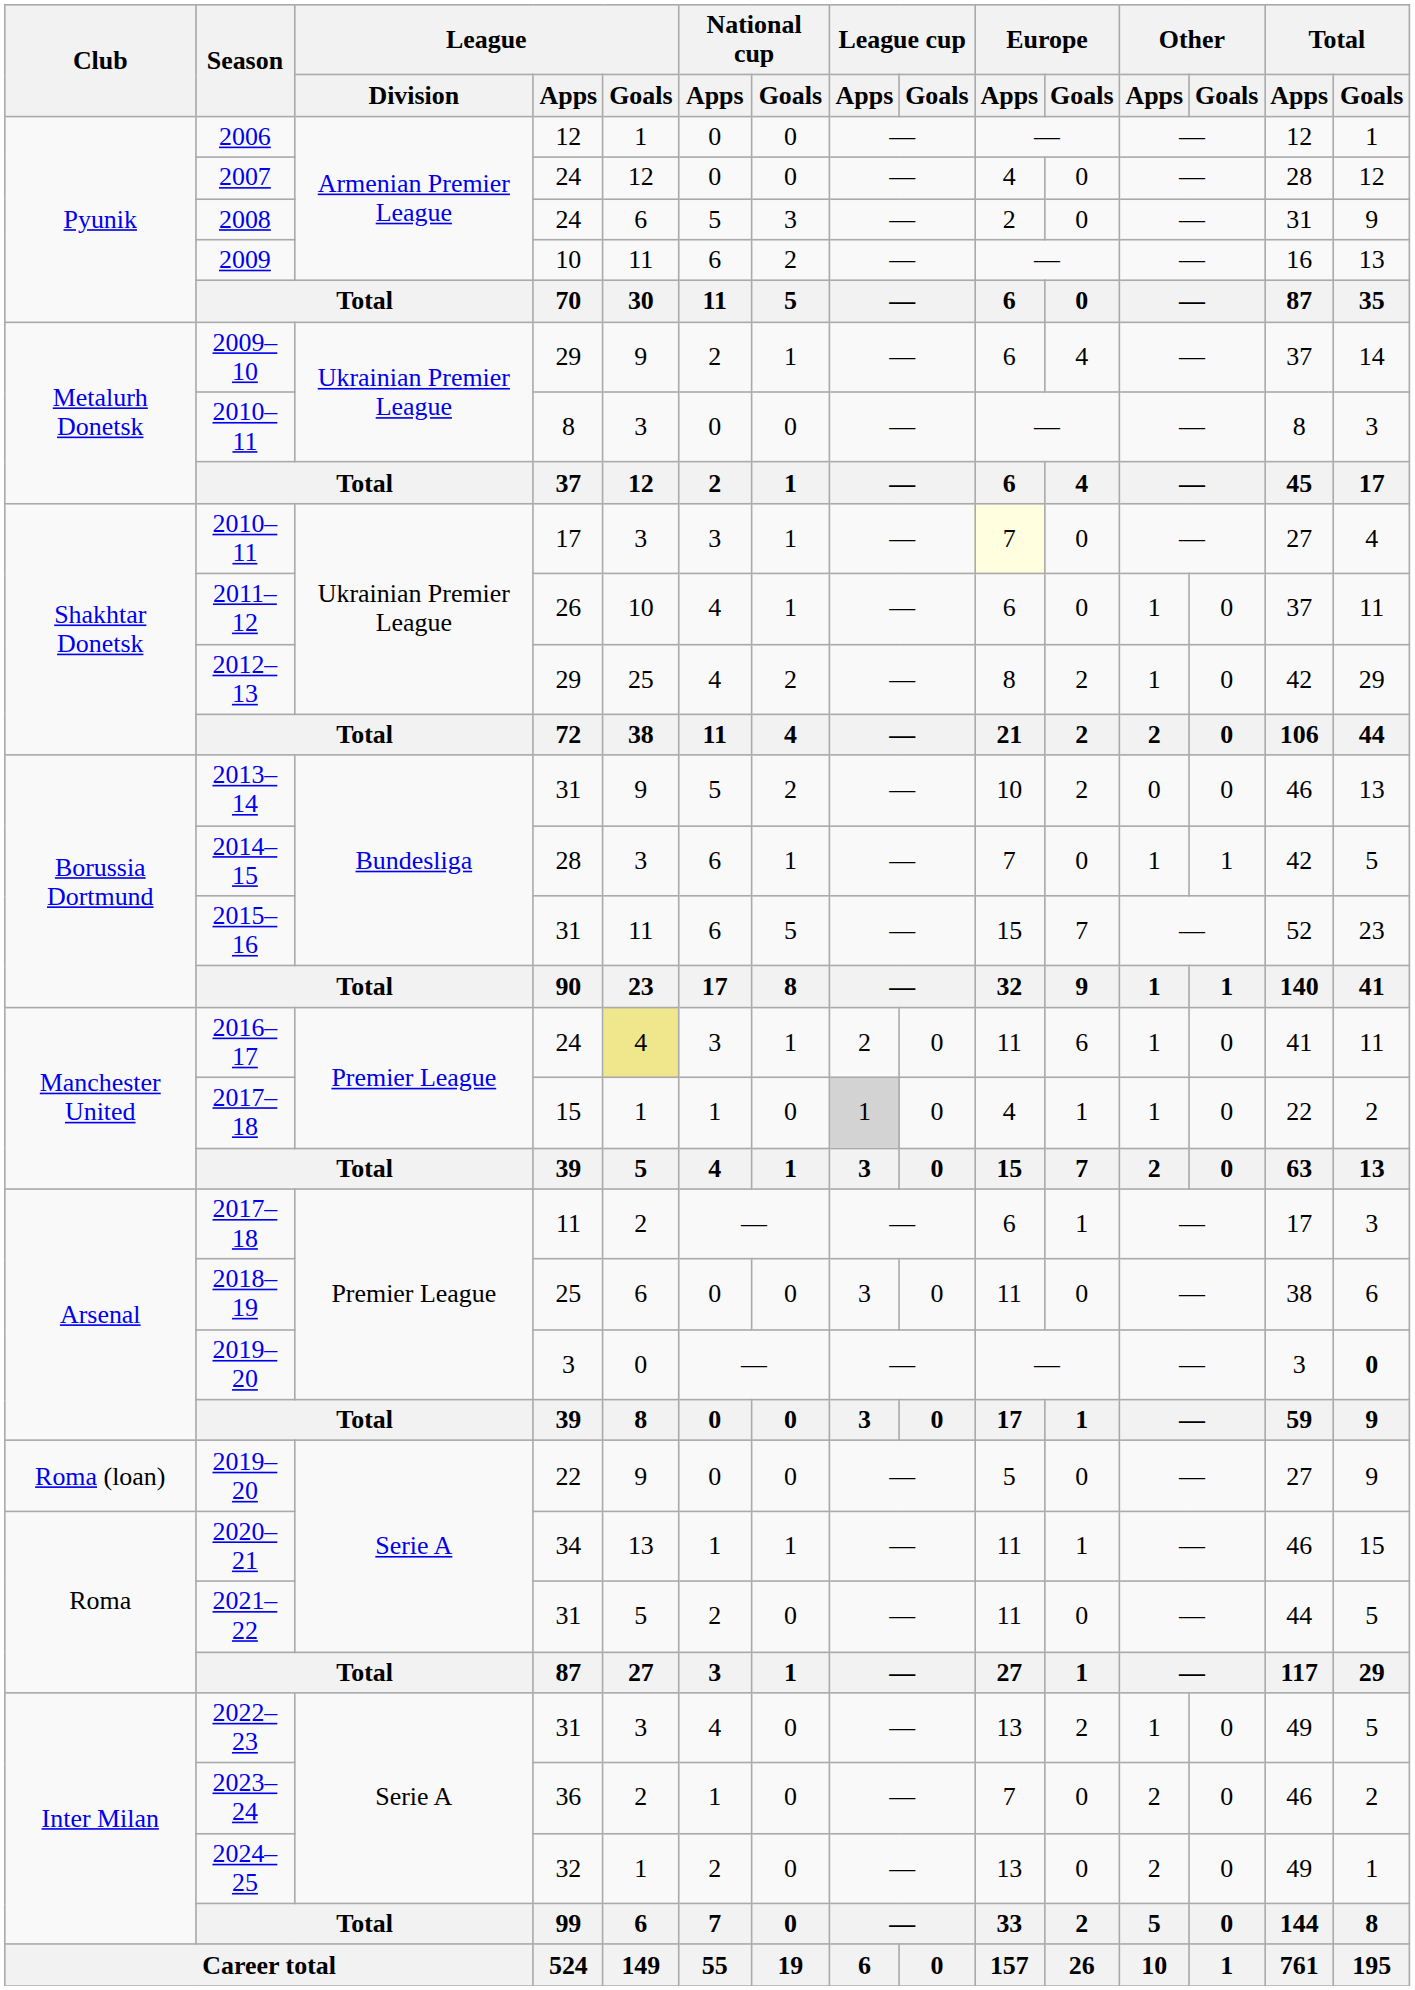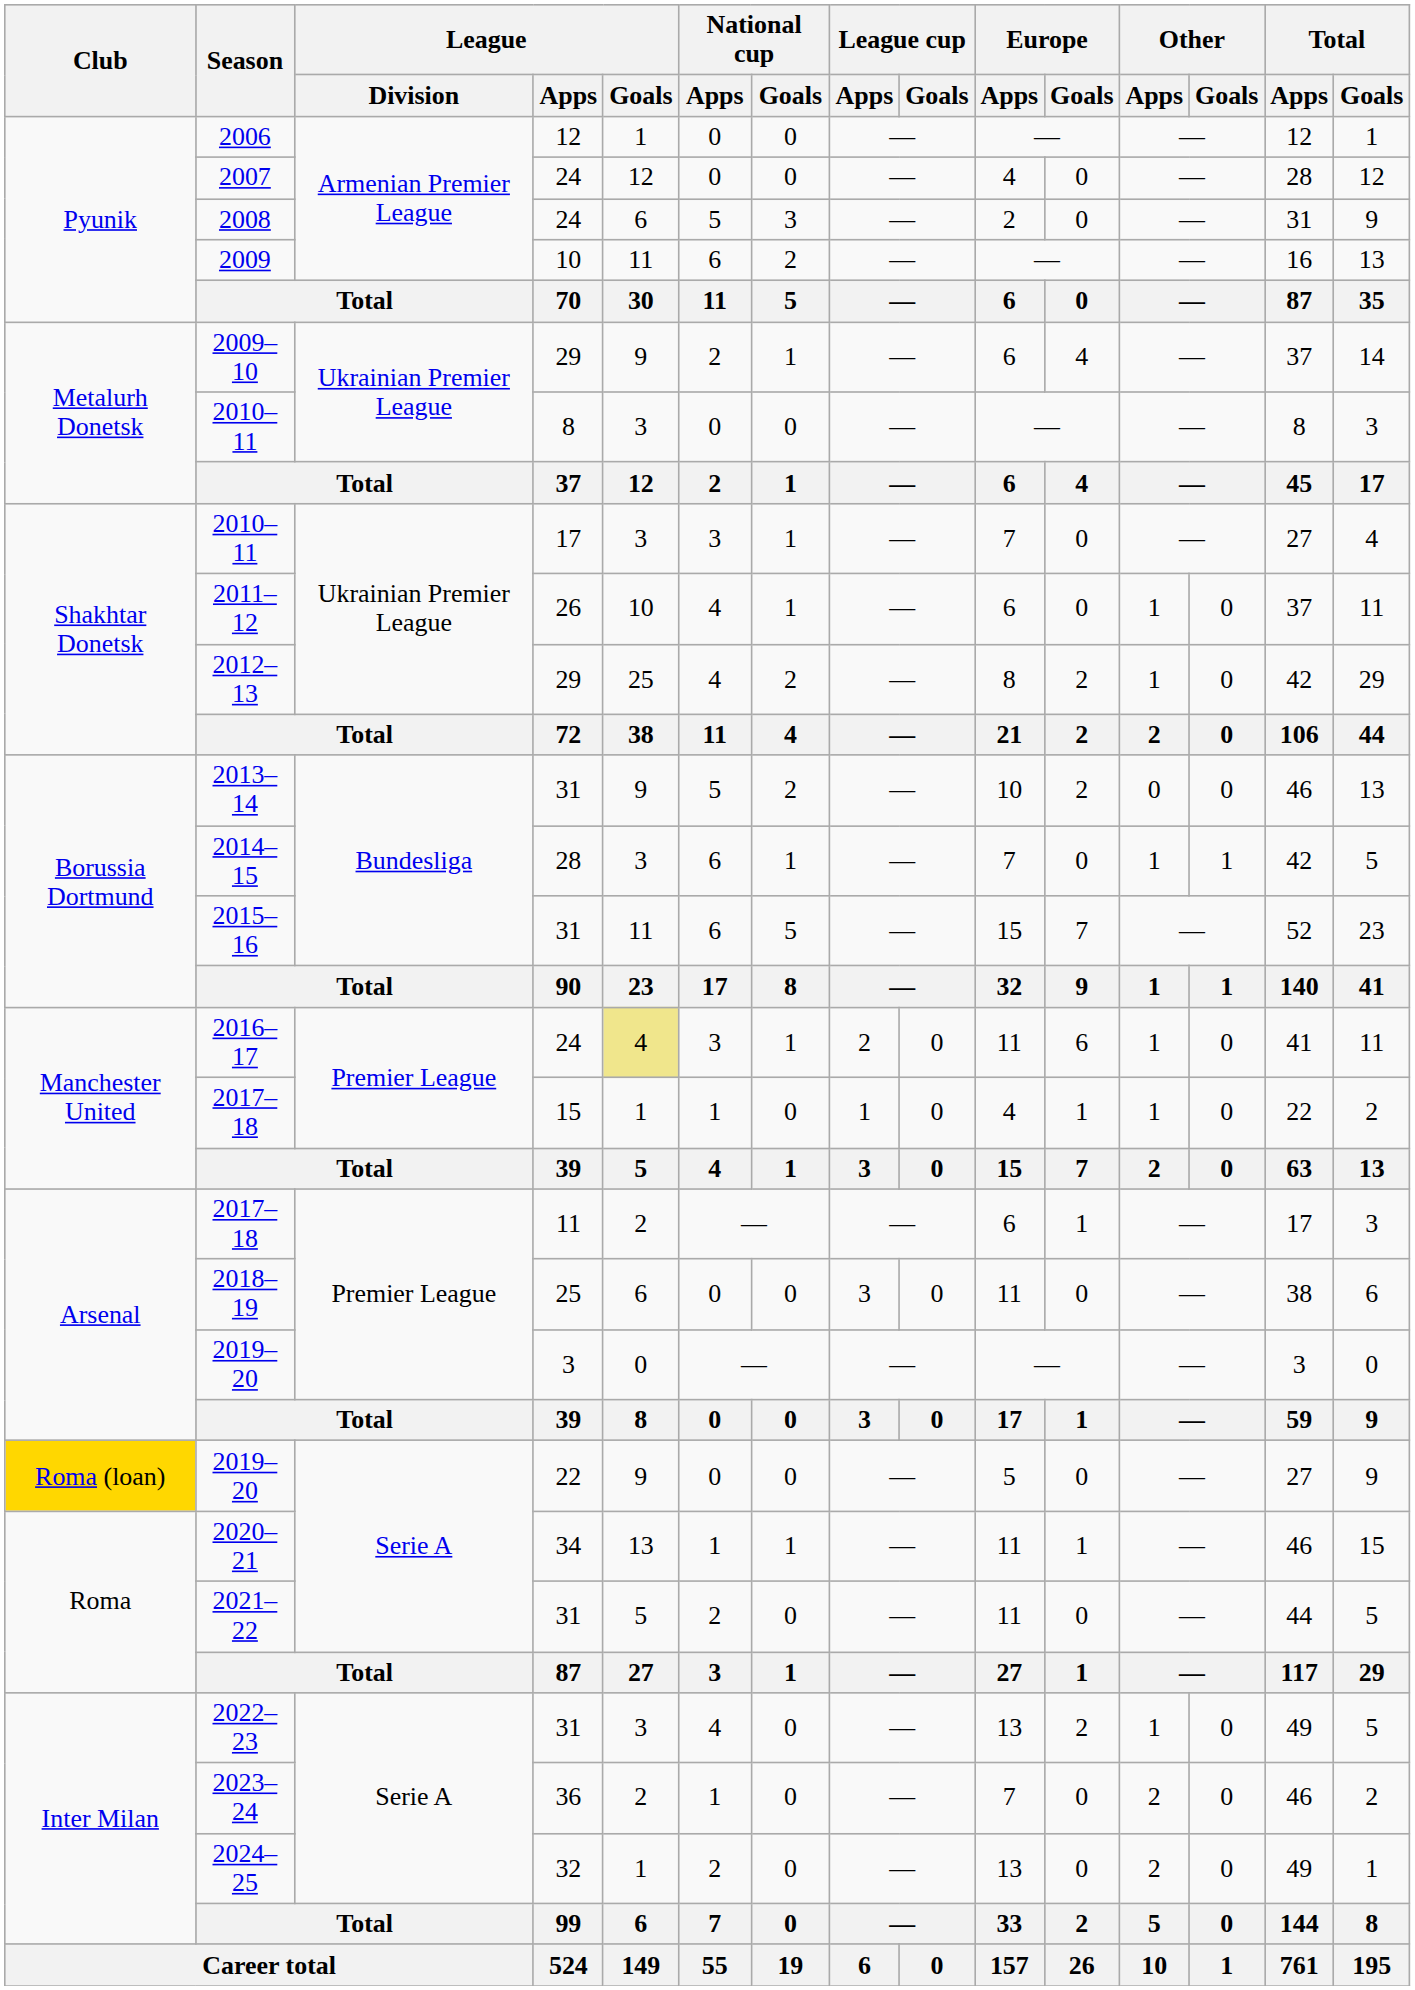(1009, 538) lightyellow background -> (1009, 538) no background
(864, 1112) lightgrey background -> (864, 1112) no background
(1372, 1364) bold -> (1372, 1364) normal
(100, 1475) no background -> (100, 1475) gold background
